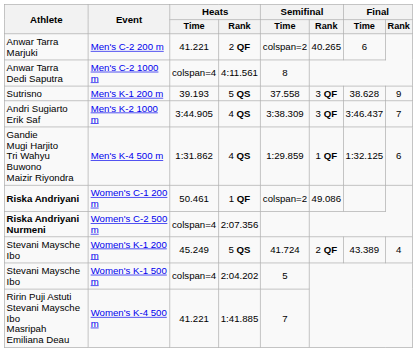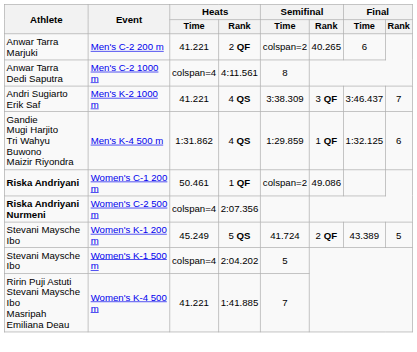- row: (127, 94)
(194, 115) 3:44.905 -> (194, 99) 41.221
(399, 251) 4 -> (399, 235) 5
